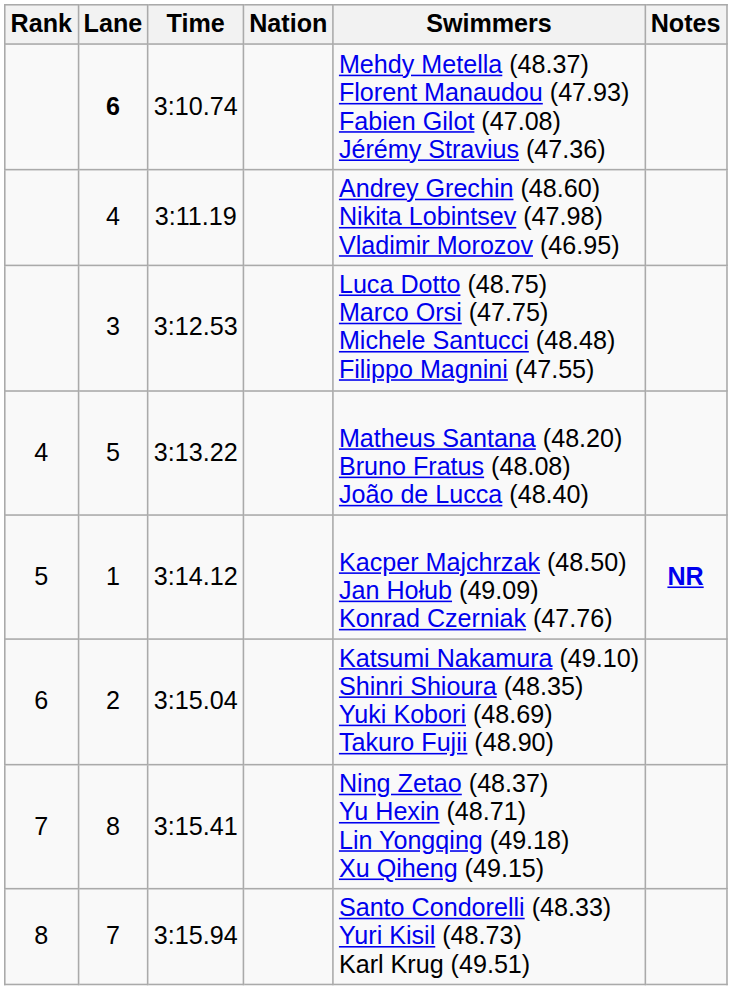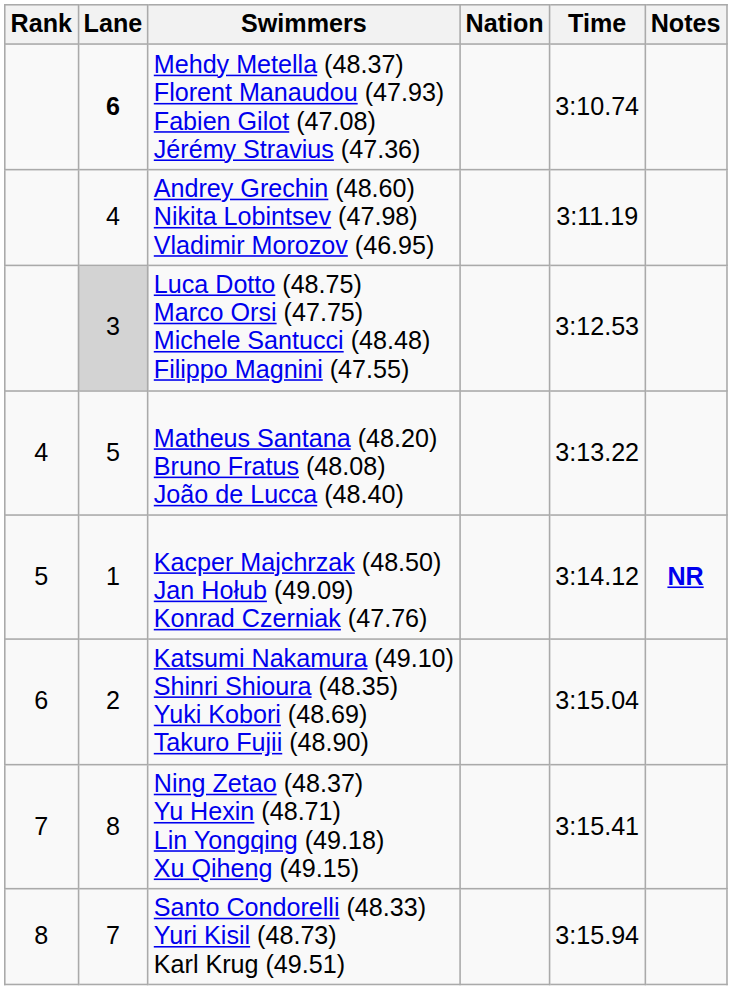columns swapped: (489, 24) <-> (196, 24)
(113, 327) no background -> (113, 327) lightgrey background
